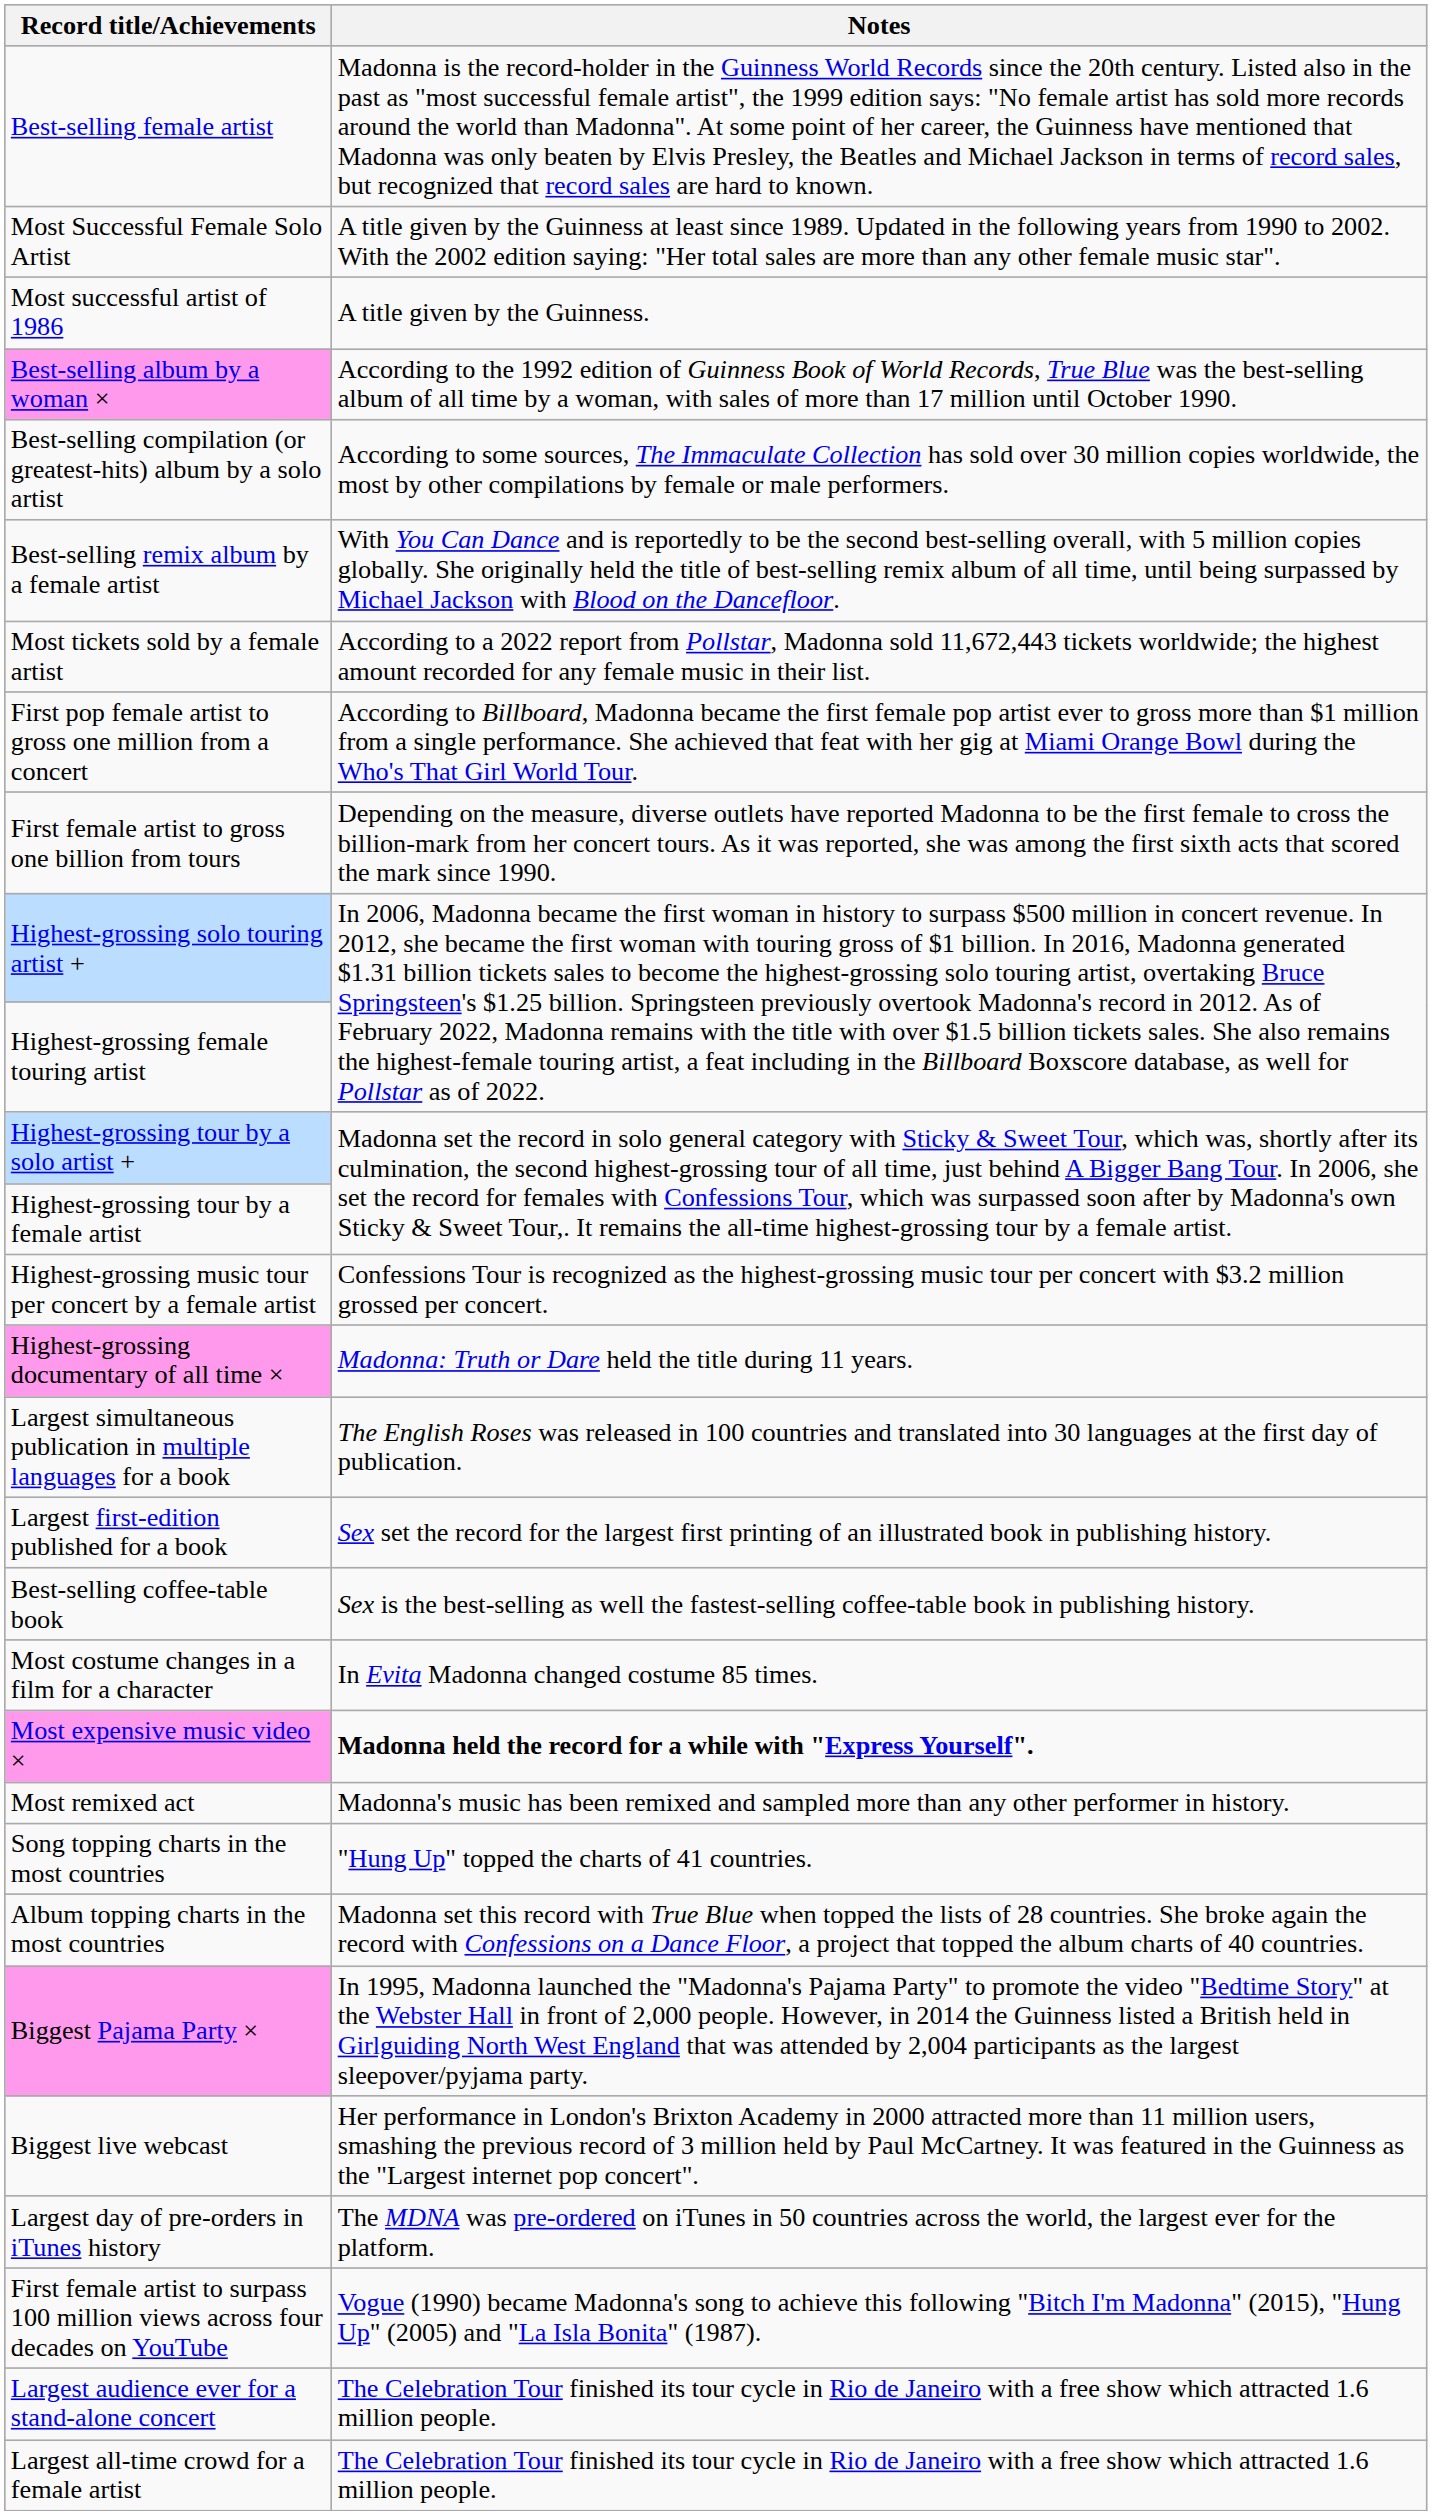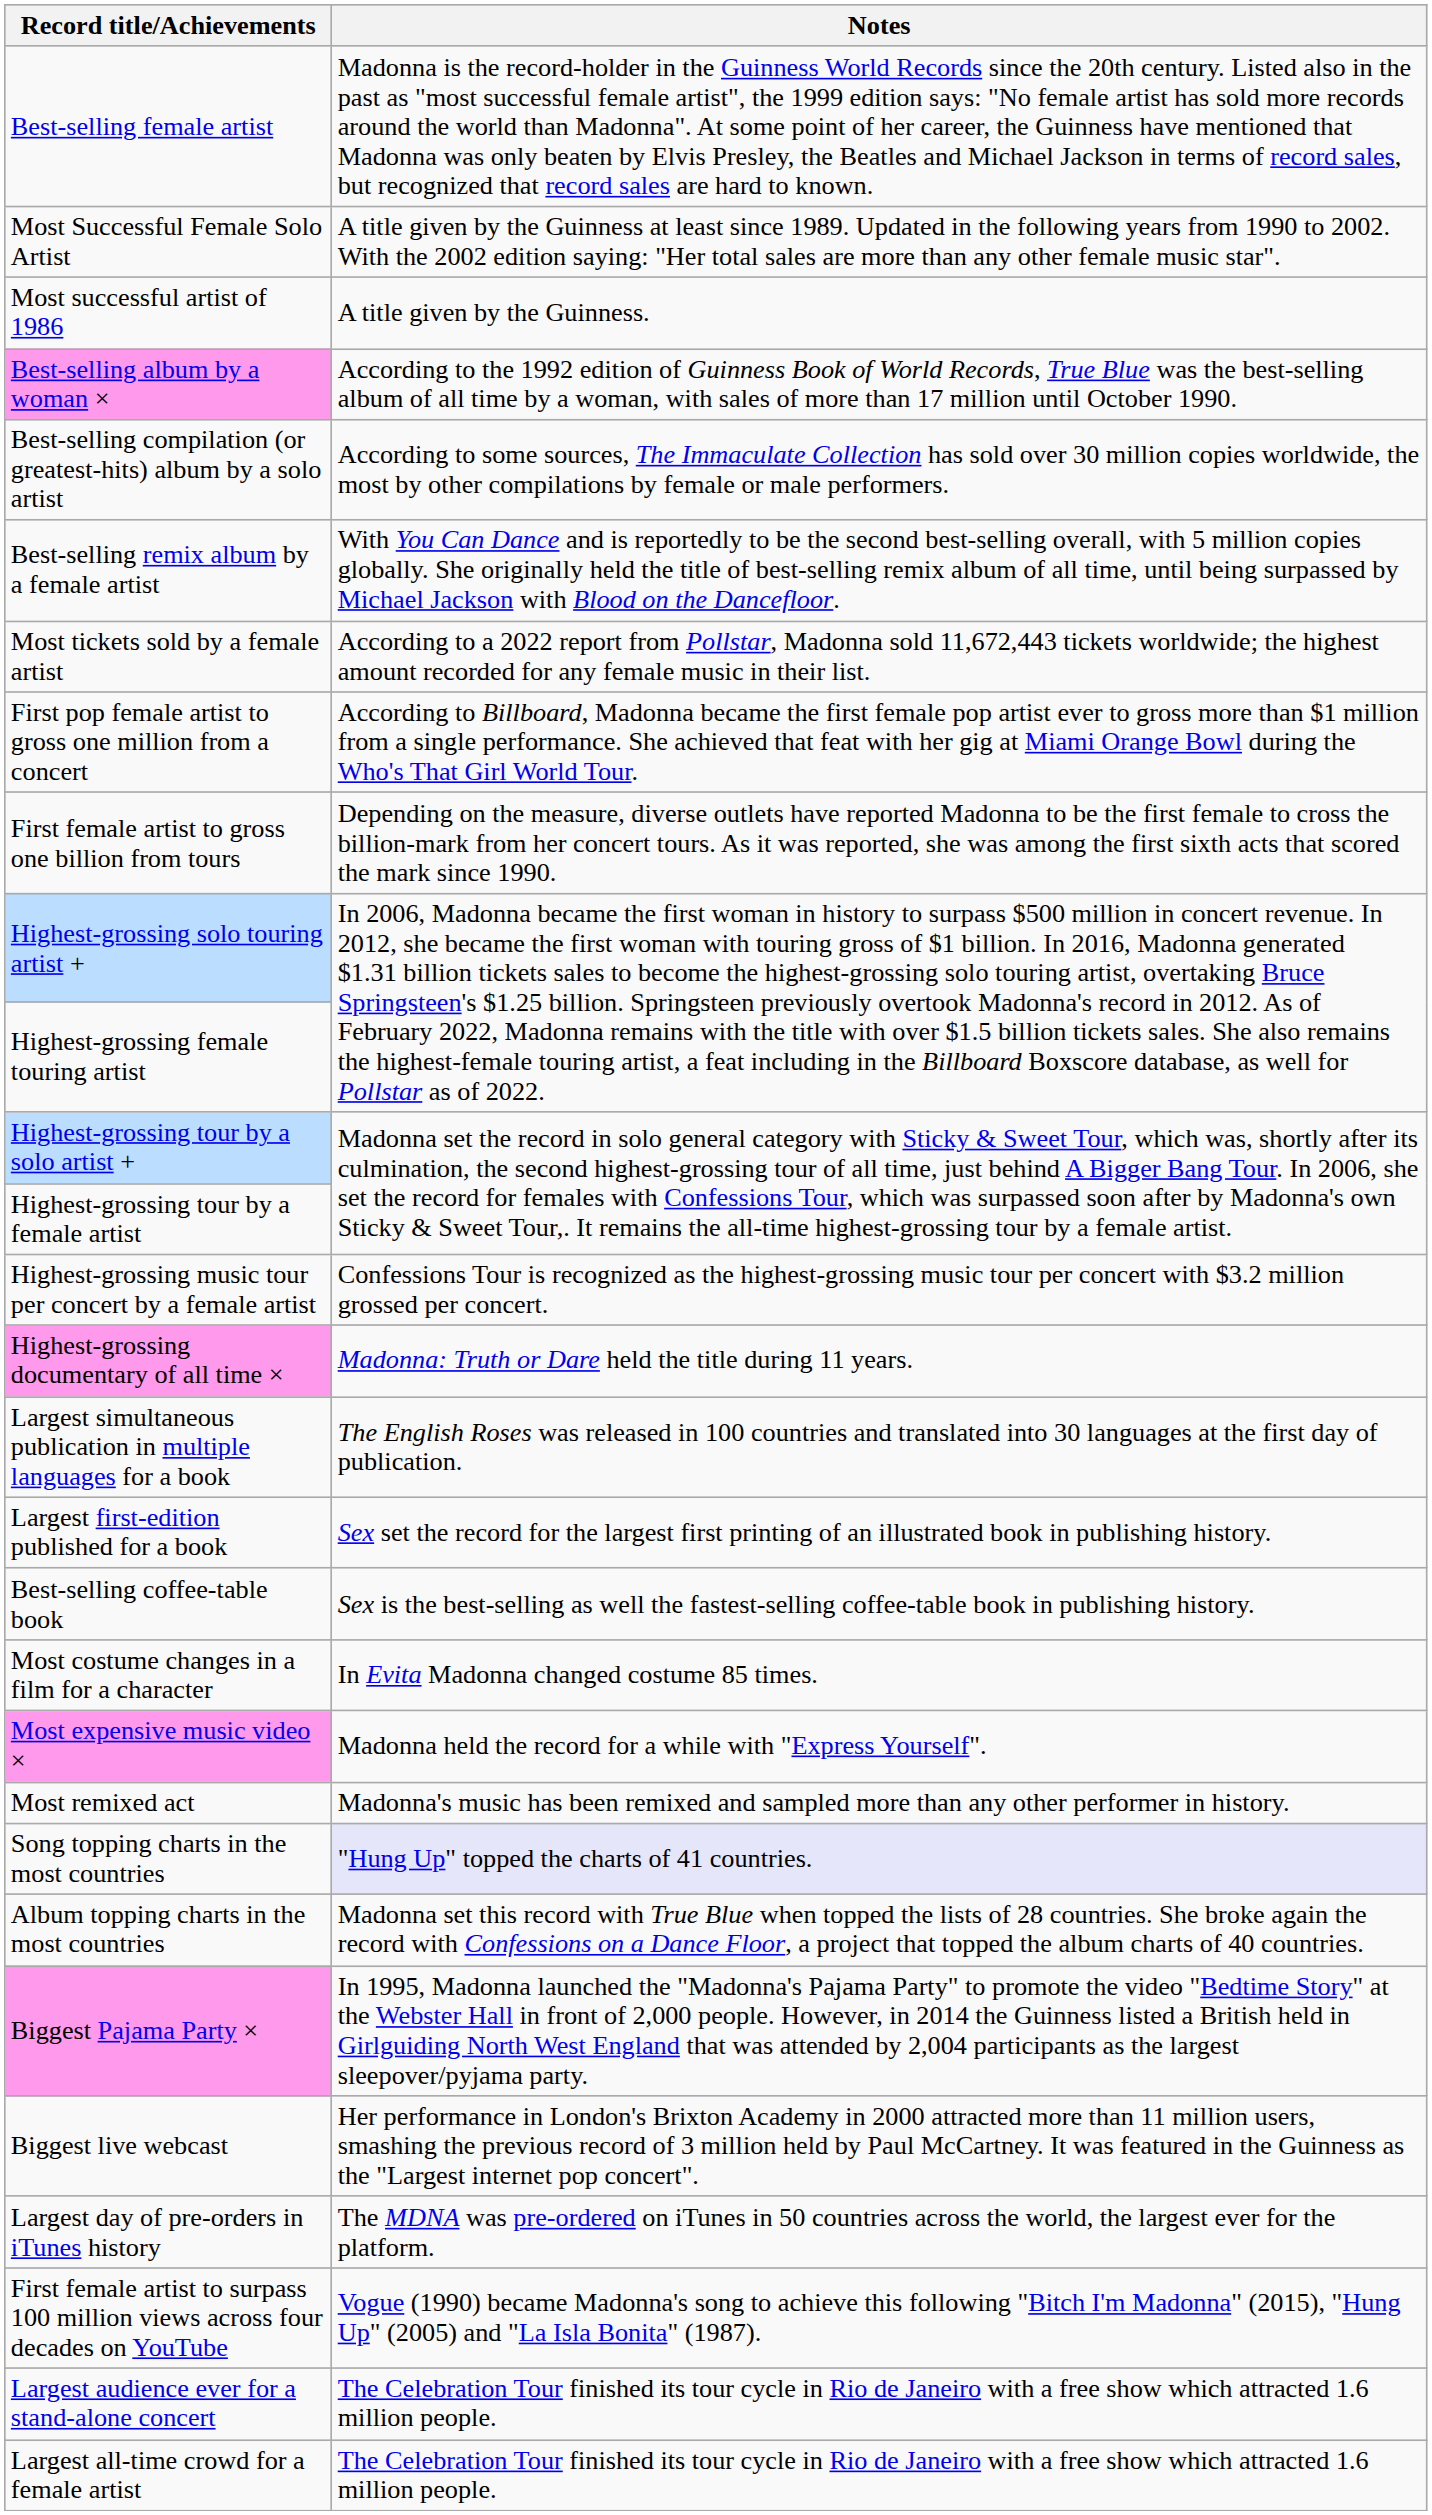(686, 1745) bold -> (662, 1745) normal
(575, 1858) no background -> (575, 1858) lavender background
